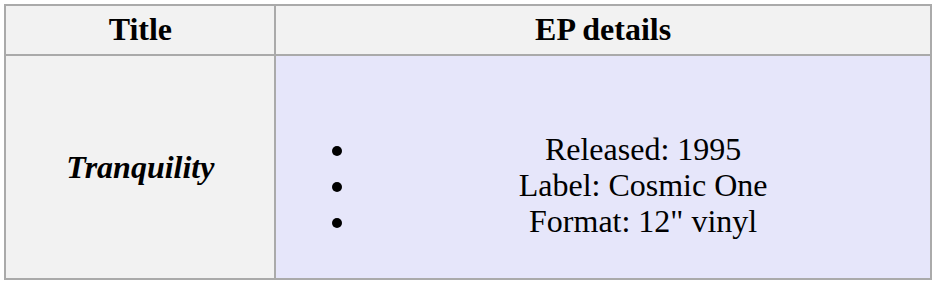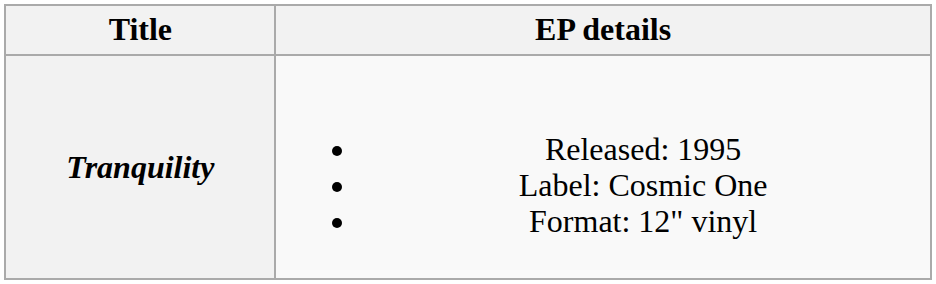(603, 185) lavender background -> (603, 185) no background
